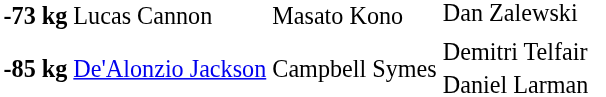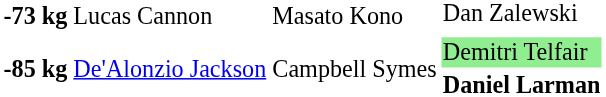(515, 52) no background -> (515, 52) lightgreen background
(516, 85) normal -> (522, 85) bold
